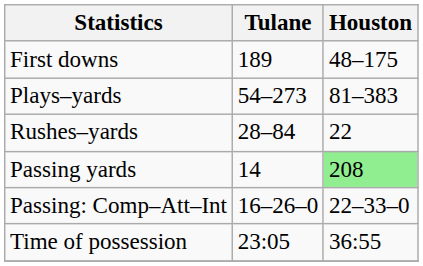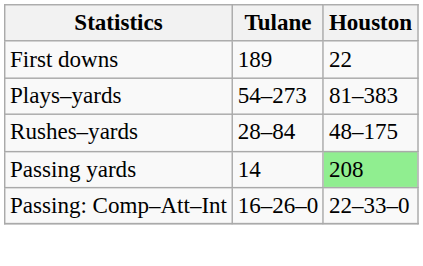(363, 59) 48–175 -> (340, 59) 22
(340, 132) 22 -> (363, 132) 48–175
- row: (99, 242)
